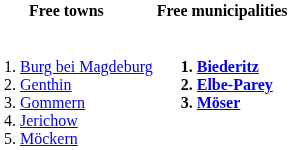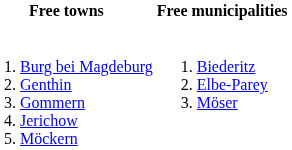(222, 85) bold -> (222, 85) normal
